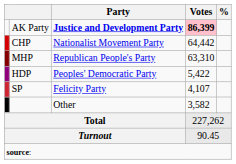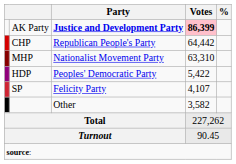(109, 43) Nationalist Movement Party -> (104, 43) Republican People's Party
(104, 58) Republican People's Party -> (109, 58) Nationalist Movement Party
